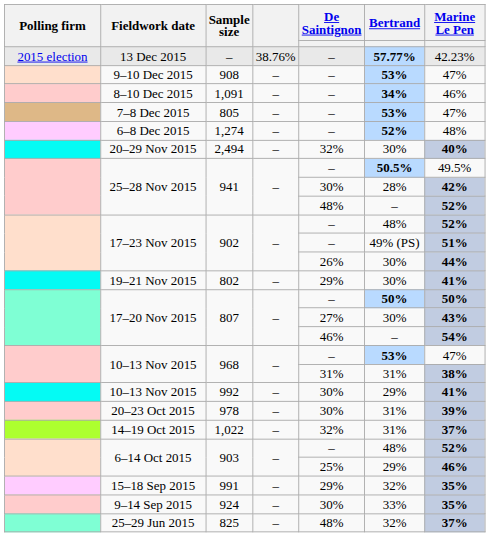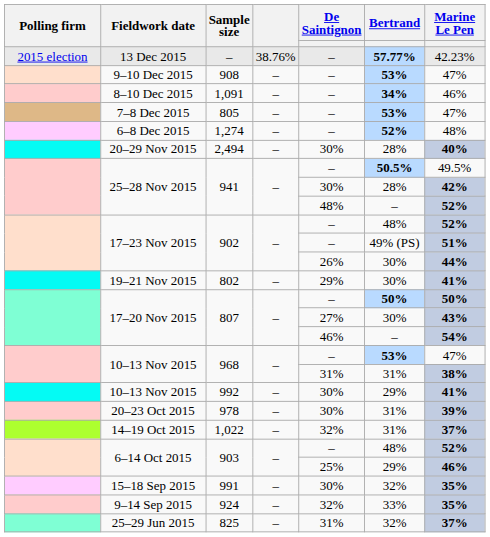(332, 150) 32% -> (332, 150) 30%
(395, 150) 30% -> (395, 150) 28%
(332, 486) 29% -> (332, 486) 30%
(332, 504) 30% -> (332, 504) 32%
(332, 523) 48% -> (332, 523) 31%
